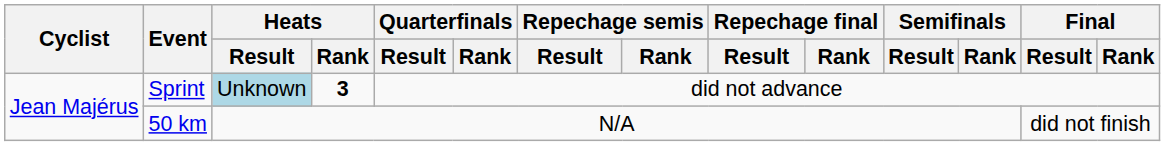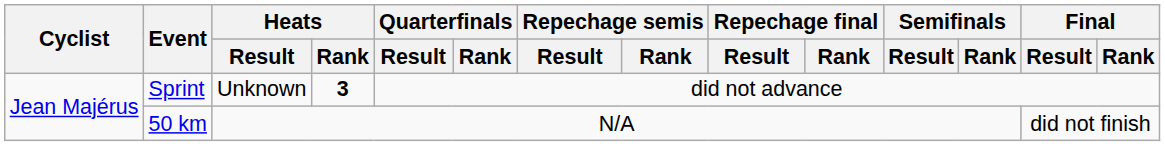(262, 90) lightblue background -> (262, 90) no background
